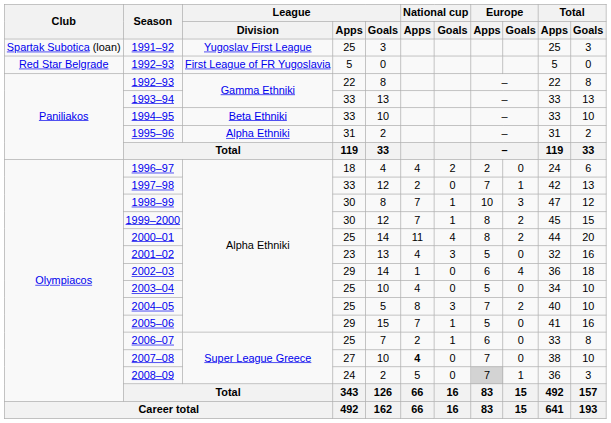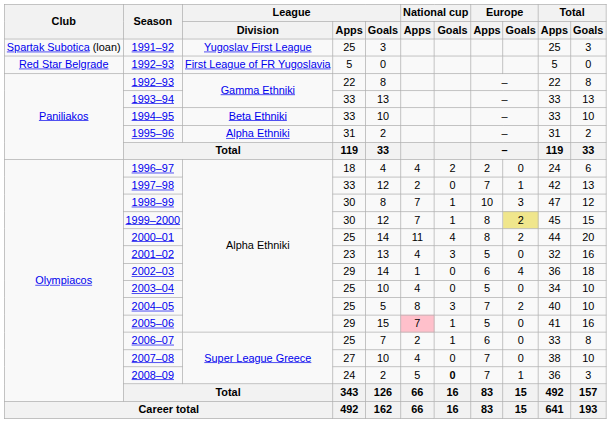(521, 220) no background -> (521, 220) khaki background
(417, 323) no background -> (417, 323) pink background
(417, 358) bold -> (417, 358) normal
(453, 375) normal -> (453, 375) bold
(487, 375) lightgrey background -> (487, 375) no background
